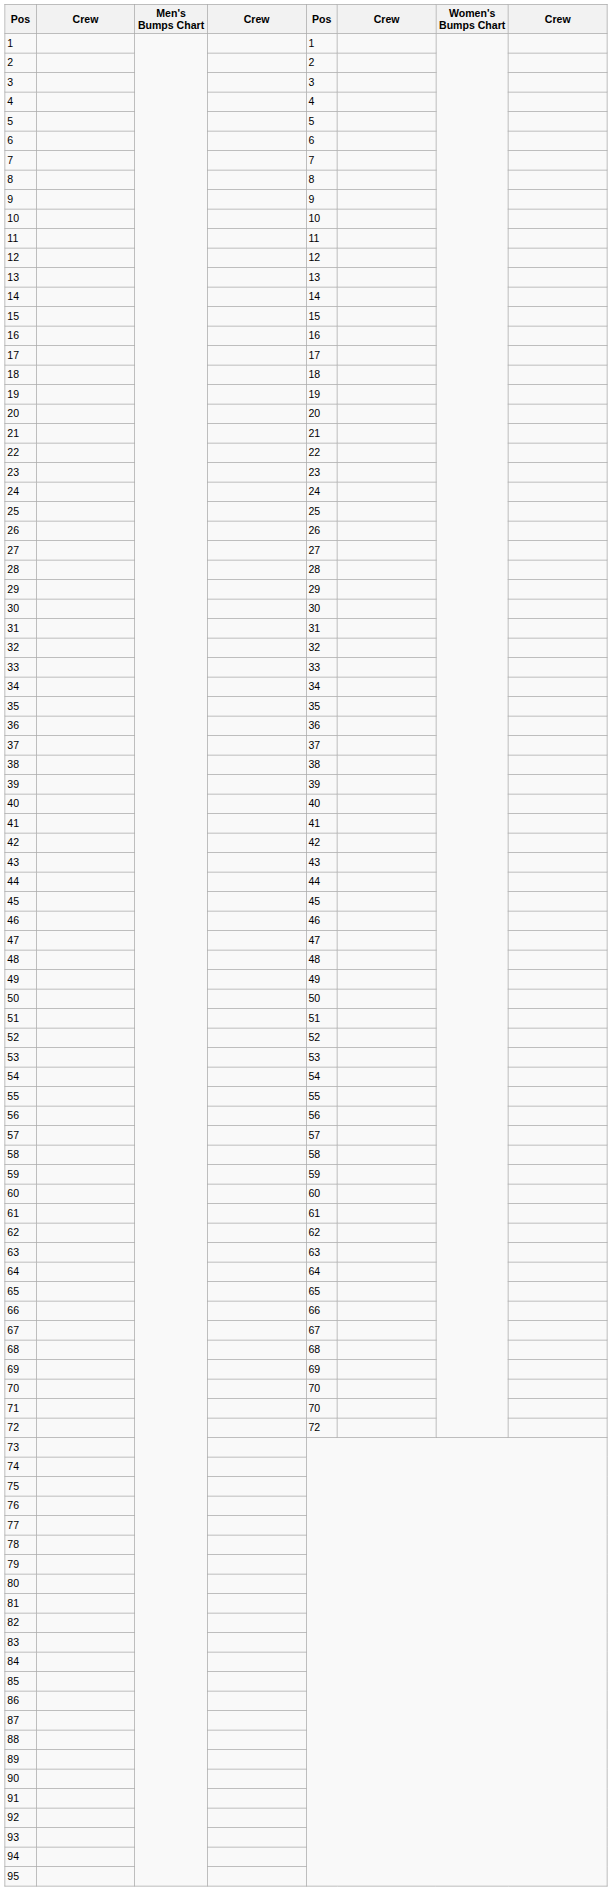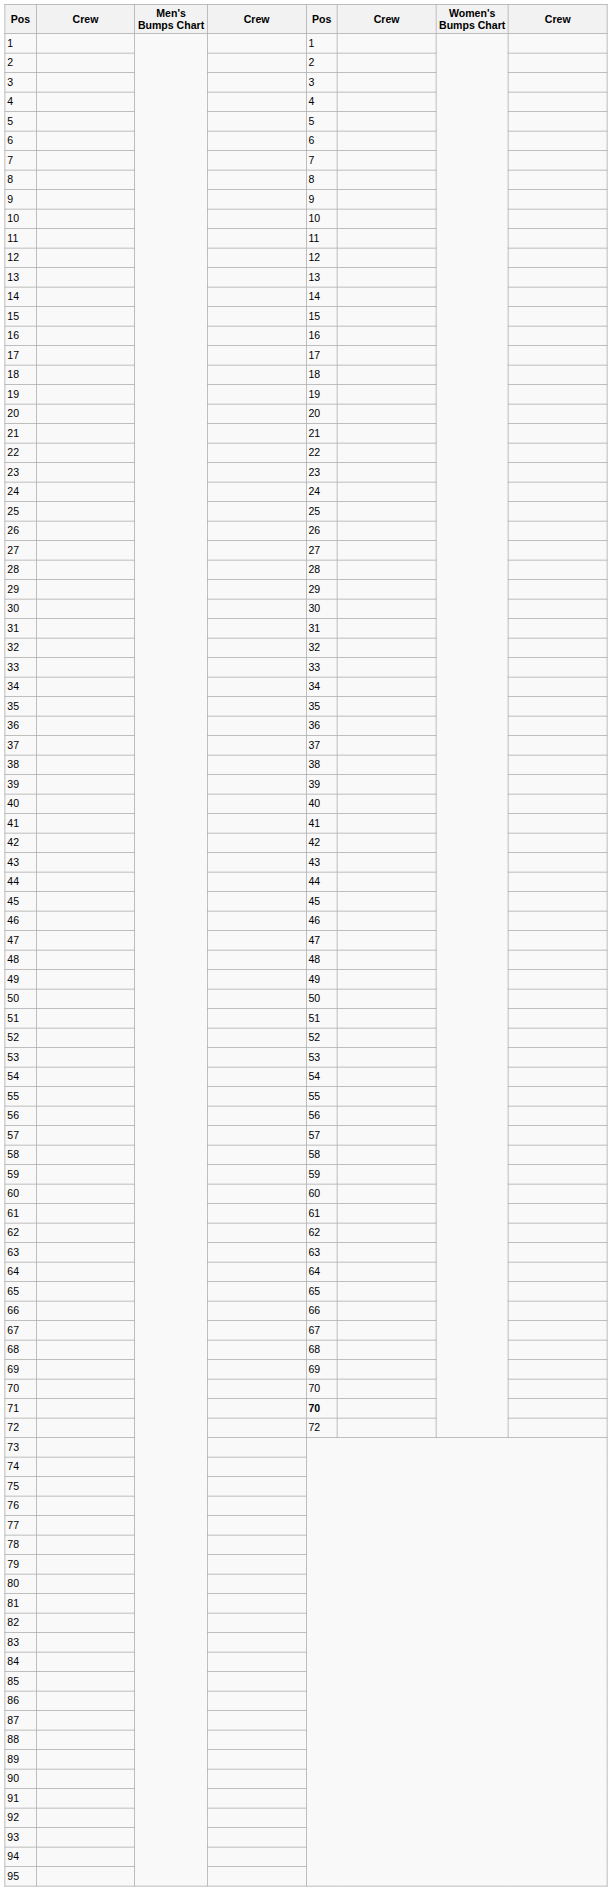(314, 1408) normal -> (314, 1408) bold
